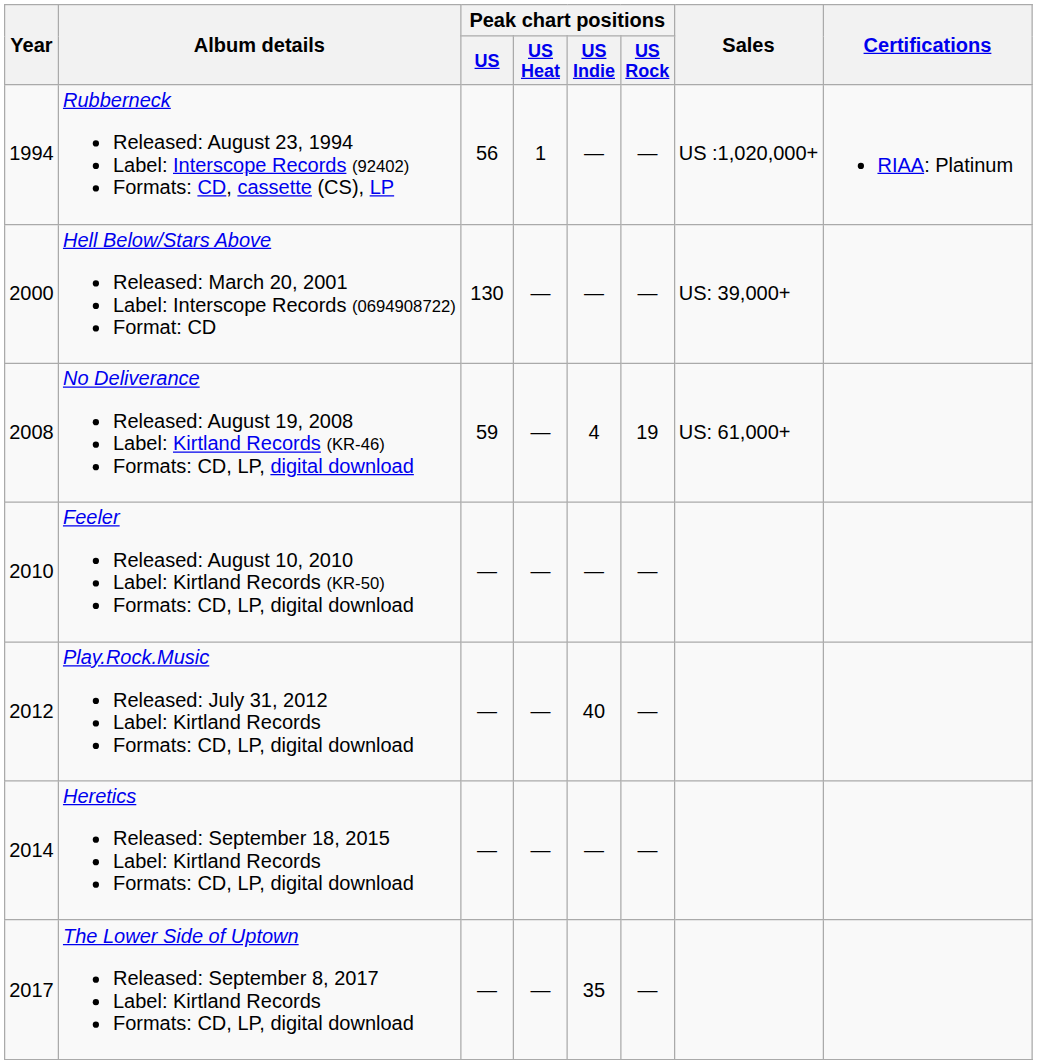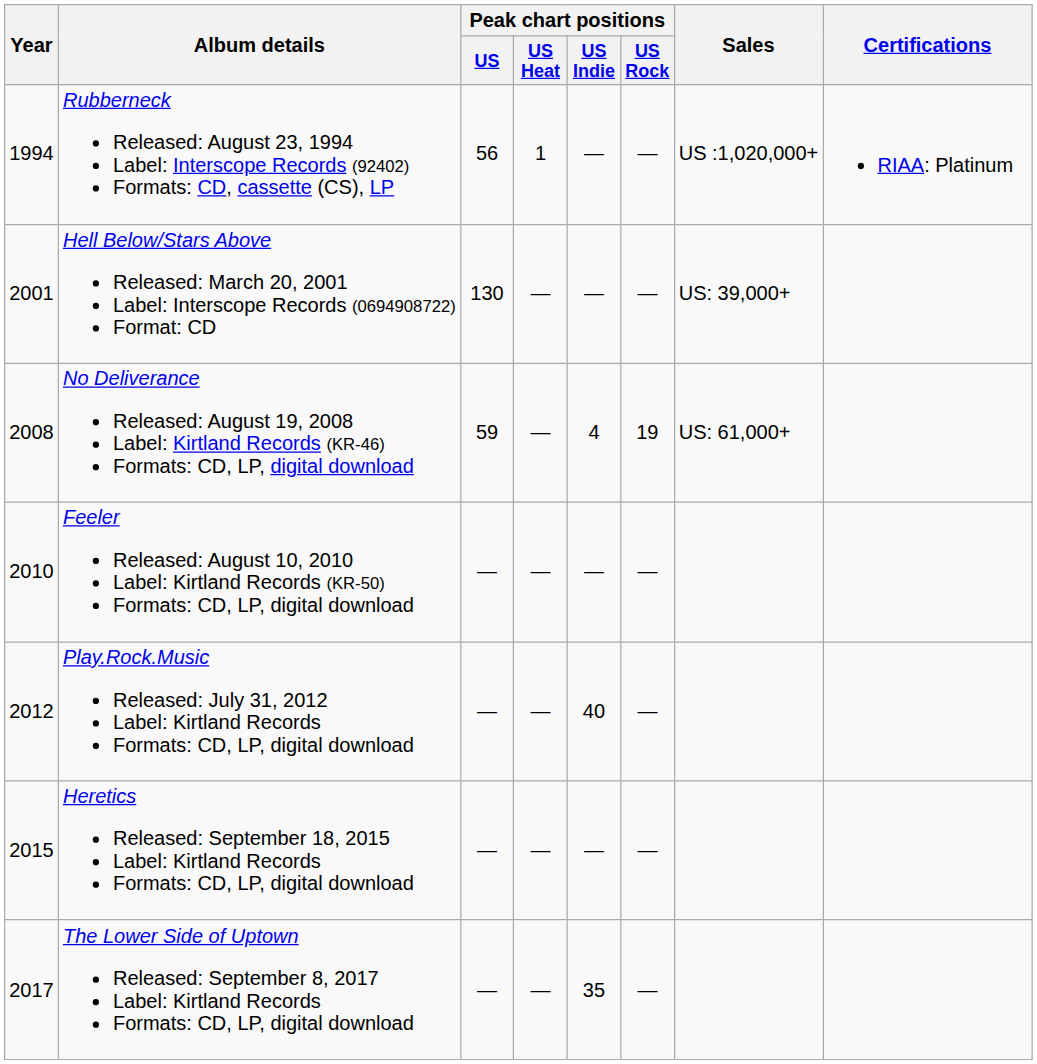(31, 293) 2000 -> (31, 293) 2001
(31, 850) 2014 -> (31, 850) 2015
